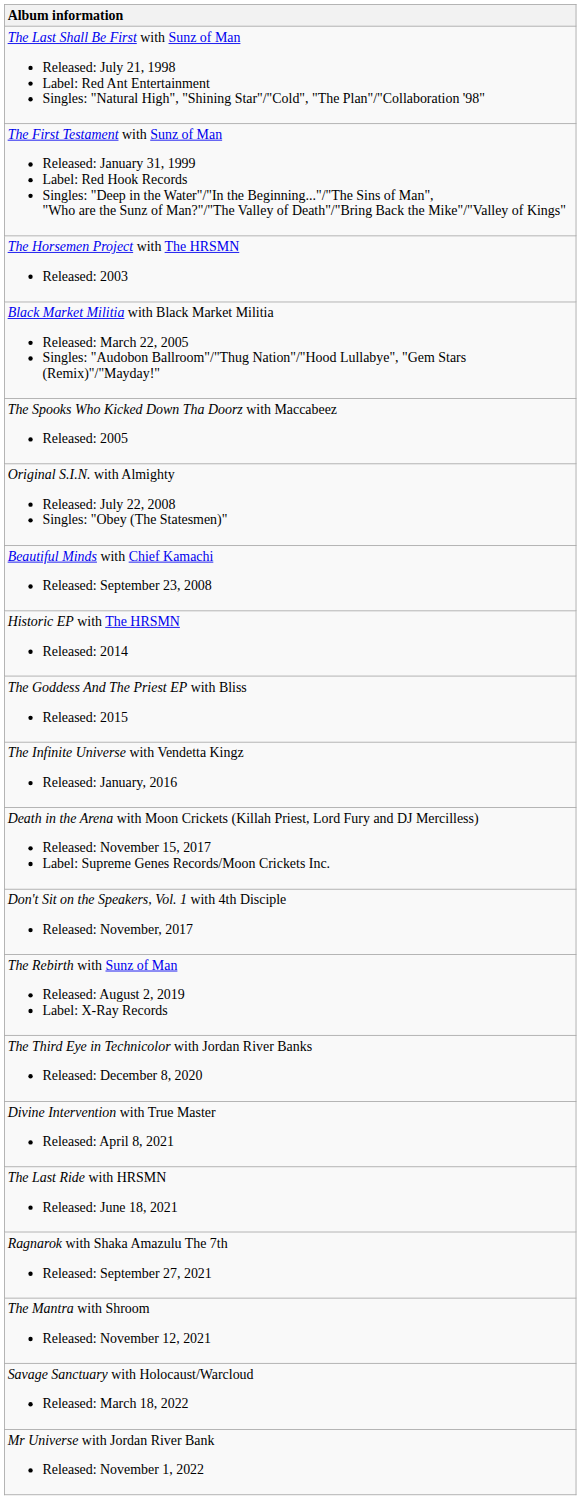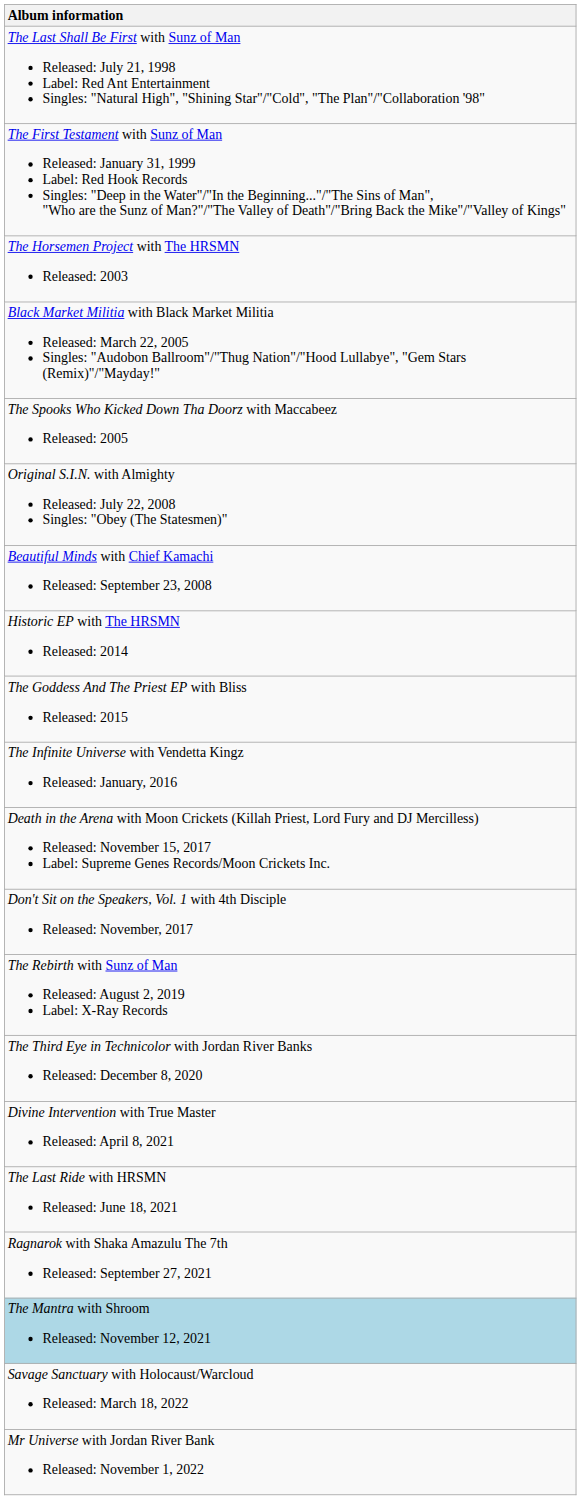(290, 1324) no background -> (290, 1324) lightblue background
